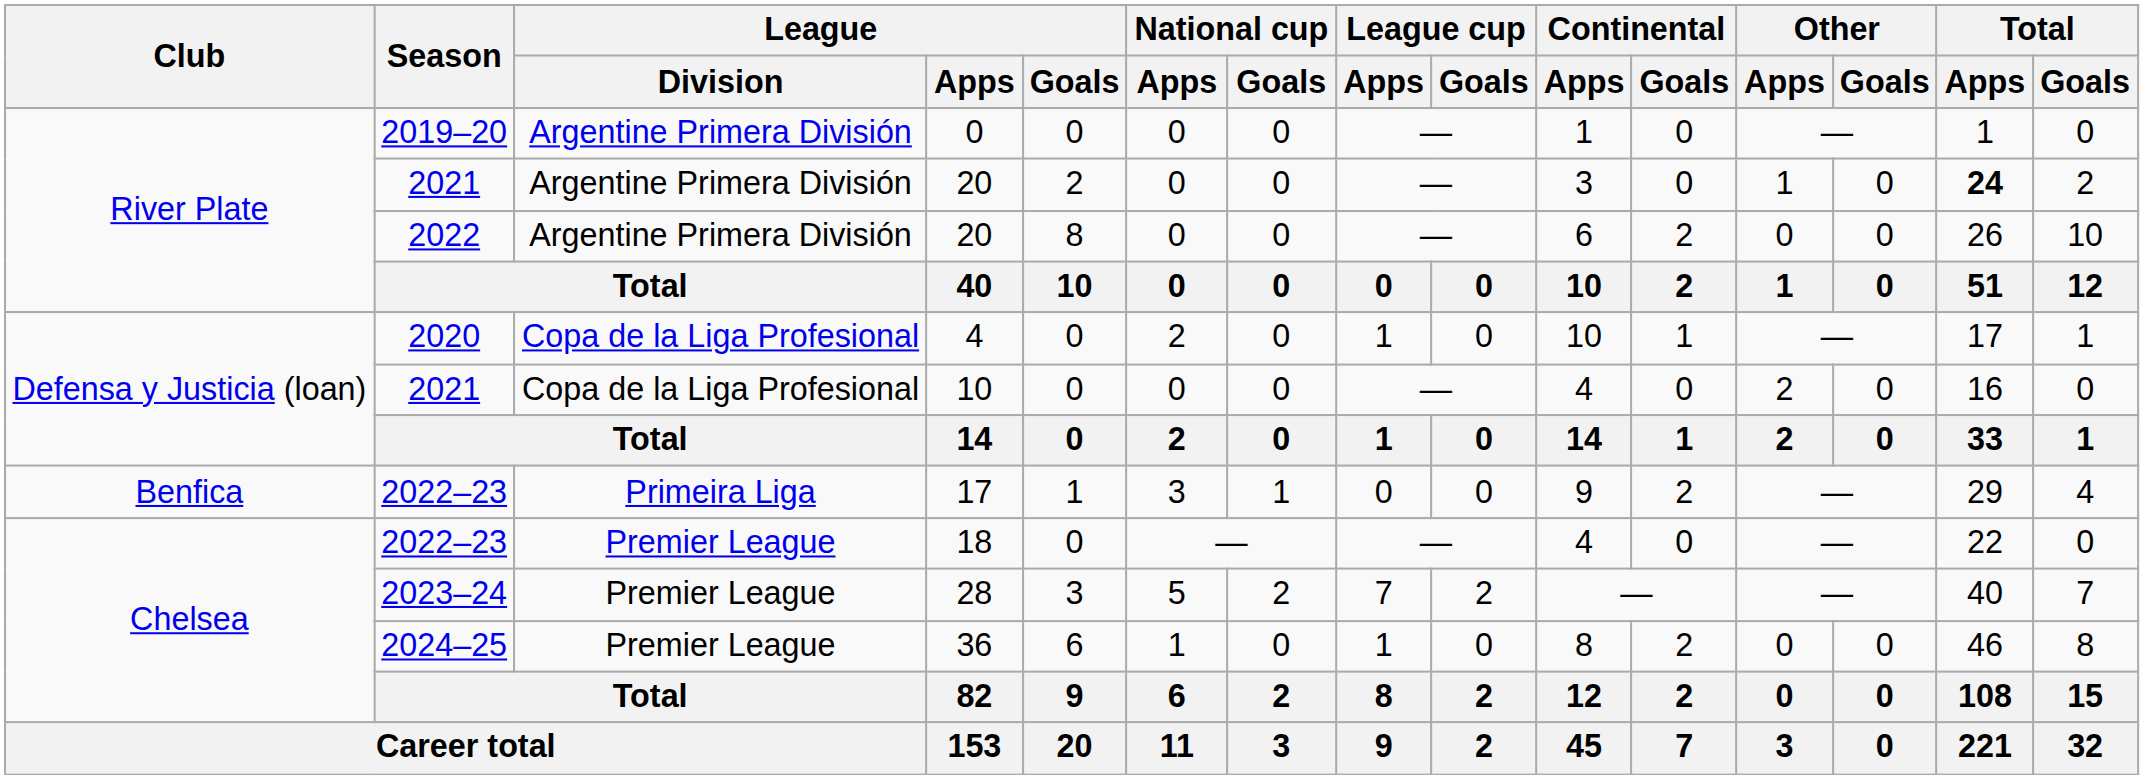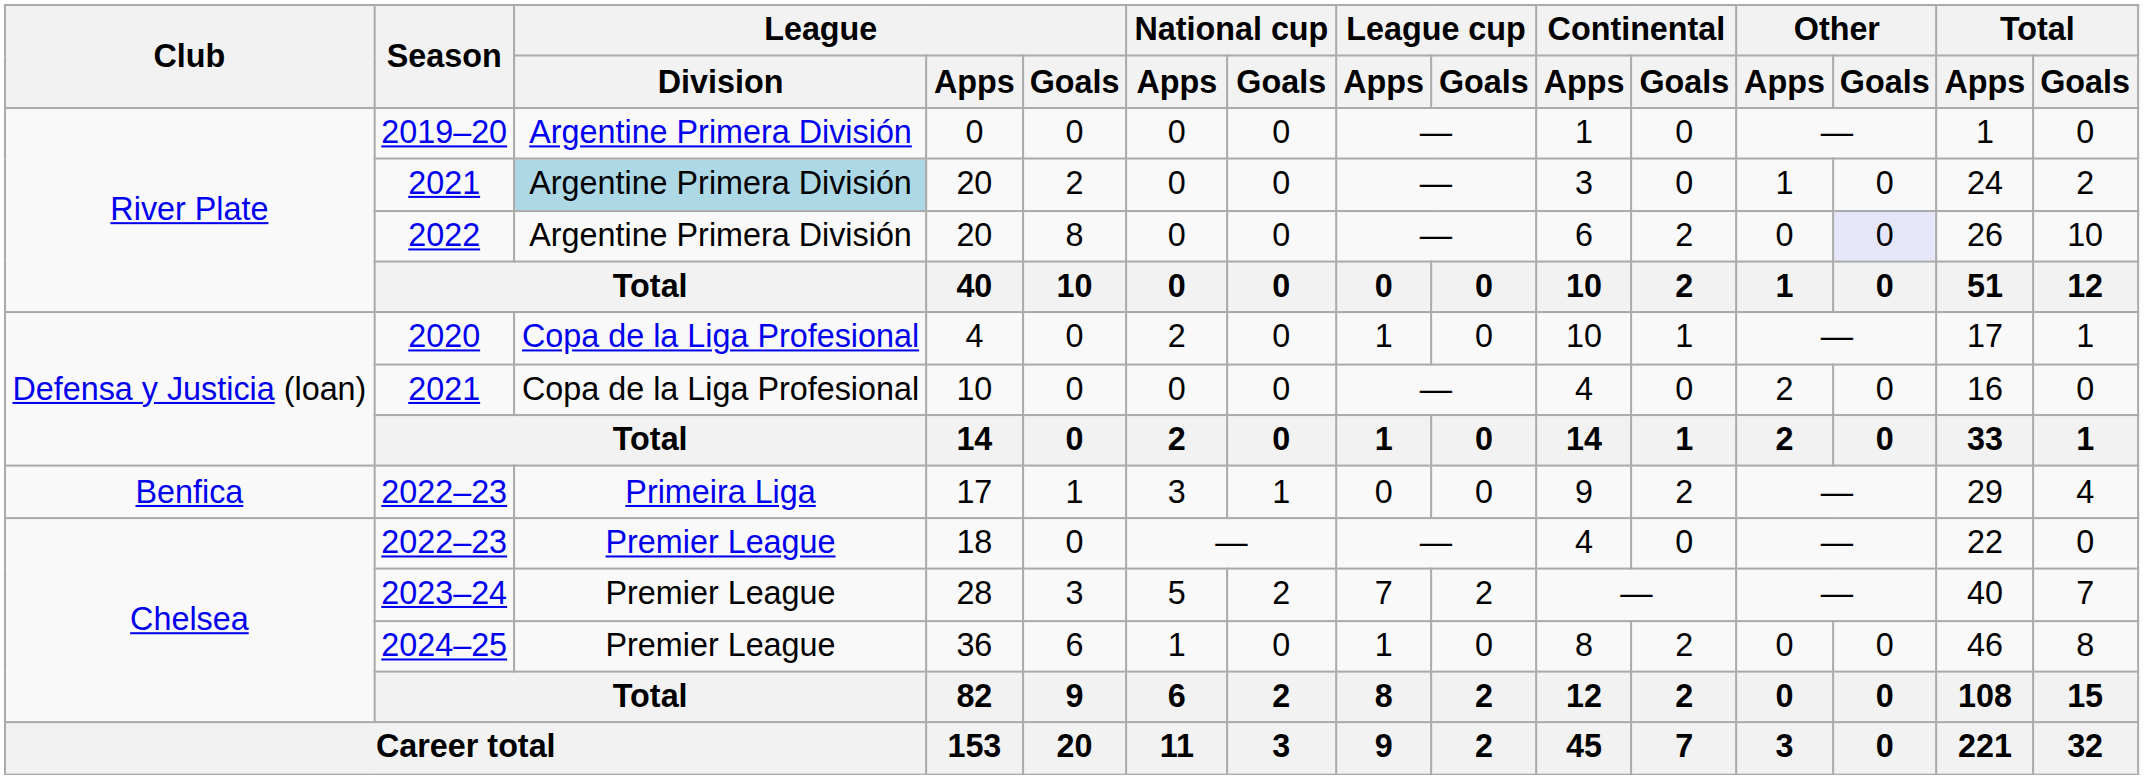(721, 183) no background -> (721, 183) lightblue background
(1985, 183) bold -> (1985, 183) normal
(1885, 235) no background -> (1885, 235) lavender background
